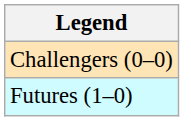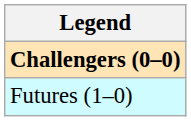(91, 59) normal -> (95, 59) bold
